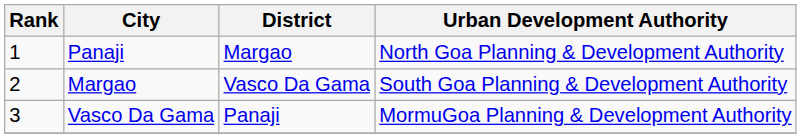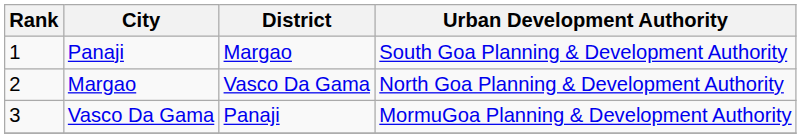(582, 52) North Goa Planning & Development Authority -> (583, 52) South Goa Planning & Development Authority
(583, 84) South Goa Planning & Development Authority -> (582, 84) North Goa Planning & Development Authority
